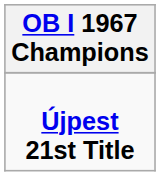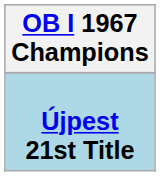(80, 135) no background -> (80, 135) lightblue background
